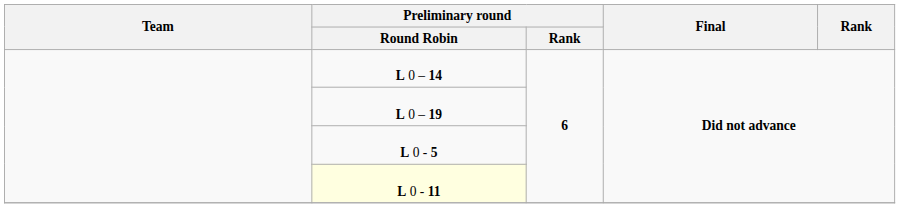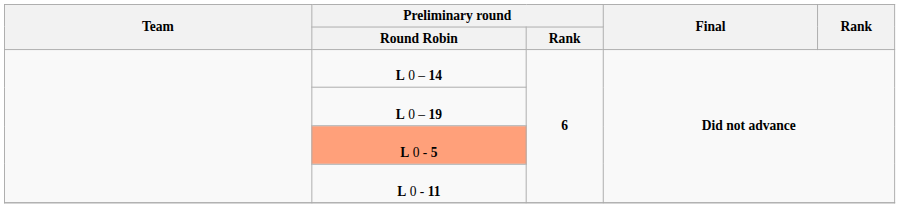(419, 153) no background -> (419, 153) lightsalmon background
(419, 191) lightyellow background -> (419, 191) no background
